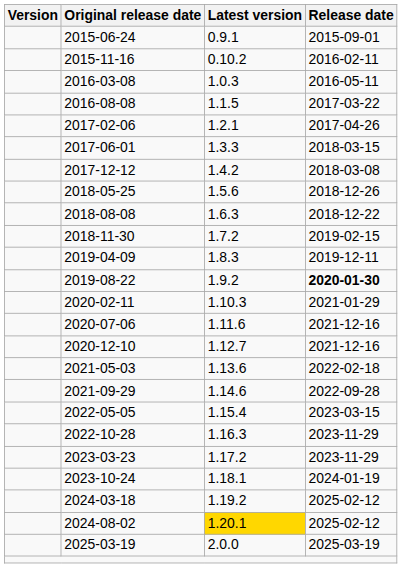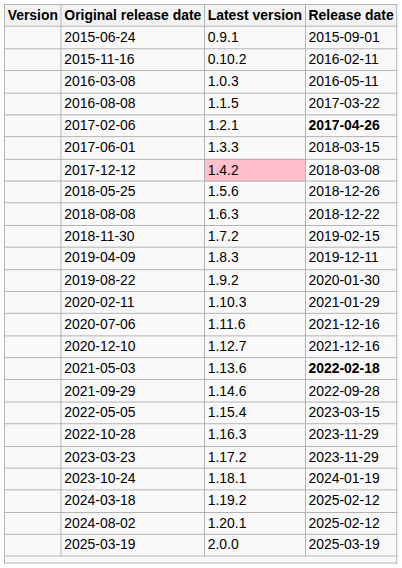(344, 125) normal -> (344, 125) bold
(223, 170) no background -> (223, 170) pink background
(344, 280) bold -> (344, 280) normal
(344, 368) normal -> (344, 368) bold
(227, 523) gold background -> (227, 523) no background
